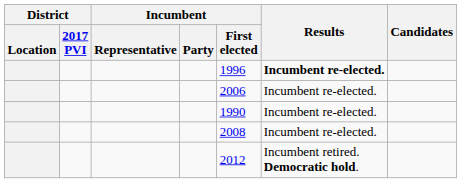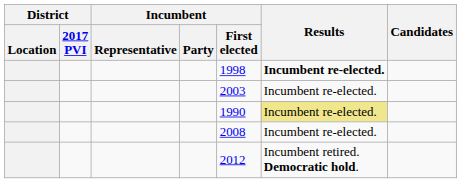(233, 70) 1996 -> (233, 70) 1998
(233, 91) 2006 -> (233, 91) 2003
(320, 111) no background -> (320, 111) khaki background
